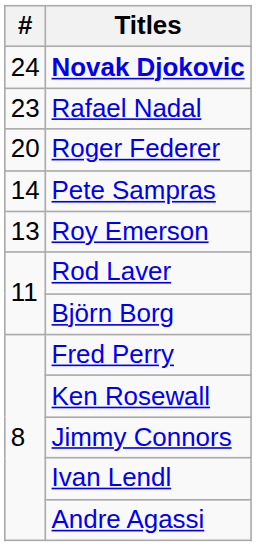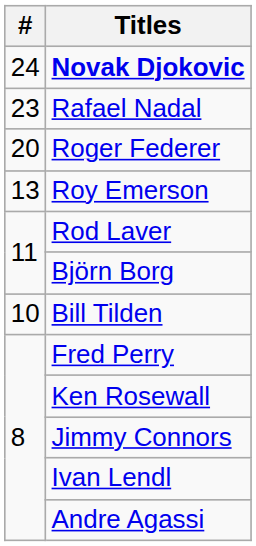- row: (134, 190)
+ row: (107, 313)
